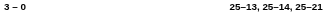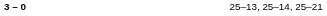(276, 7) bold -> (276, 7) normal
